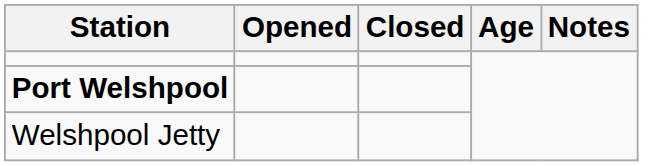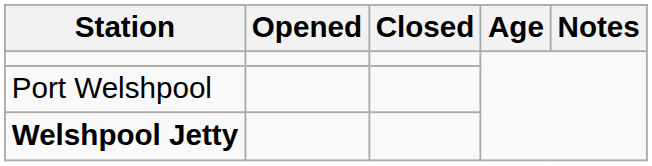(120, 88) bold -> (112, 88) normal
(116, 135) normal -> (125, 135) bold
